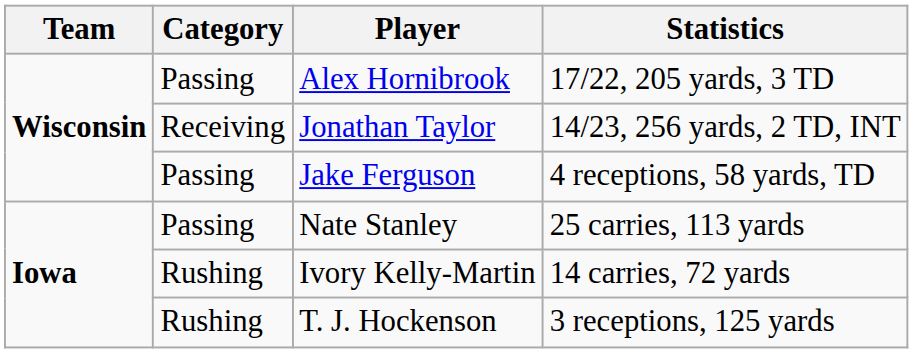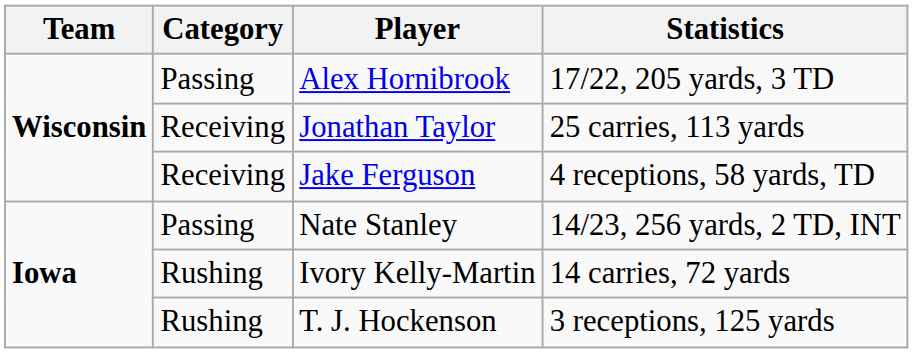(725, 127) 14/23, 256 yards, 2 TD, INT -> (677, 127) 25 carries, 113 yards
(207, 175) Passing -> (223, 175) Receiving
(677, 224) 25 carries, 113 yards -> (725, 224) 14/23, 256 yards, 2 TD, INT
